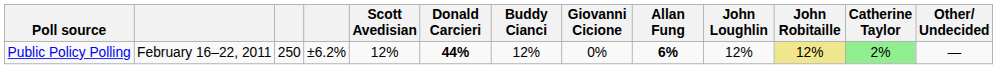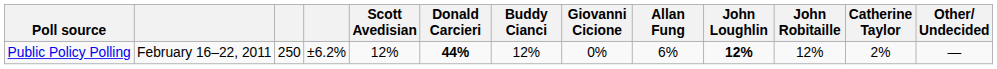(668, 52) bold -> (668, 52) normal
(739, 52) normal -> (739, 52) bold
(810, 52) khaki background -> (810, 52) no background
(881, 52) lightgreen background -> (881, 52) no background
